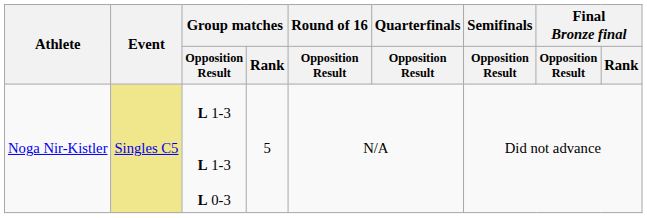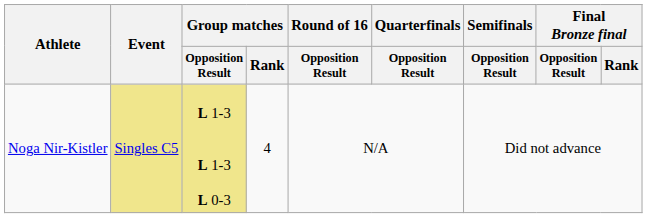(214, 157) no background -> (214, 157) khaki background
(267, 148) 5 -> (267, 148) 4
